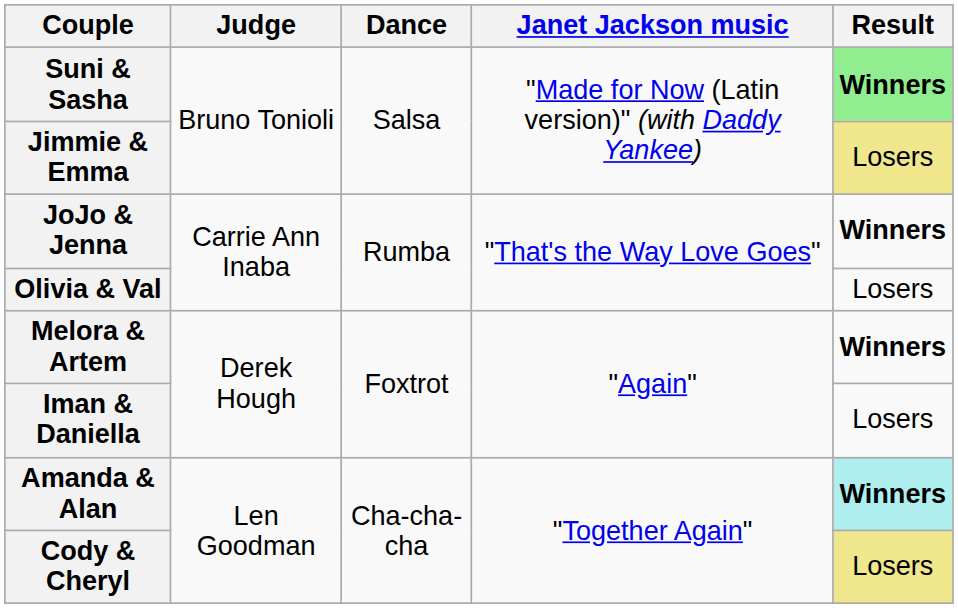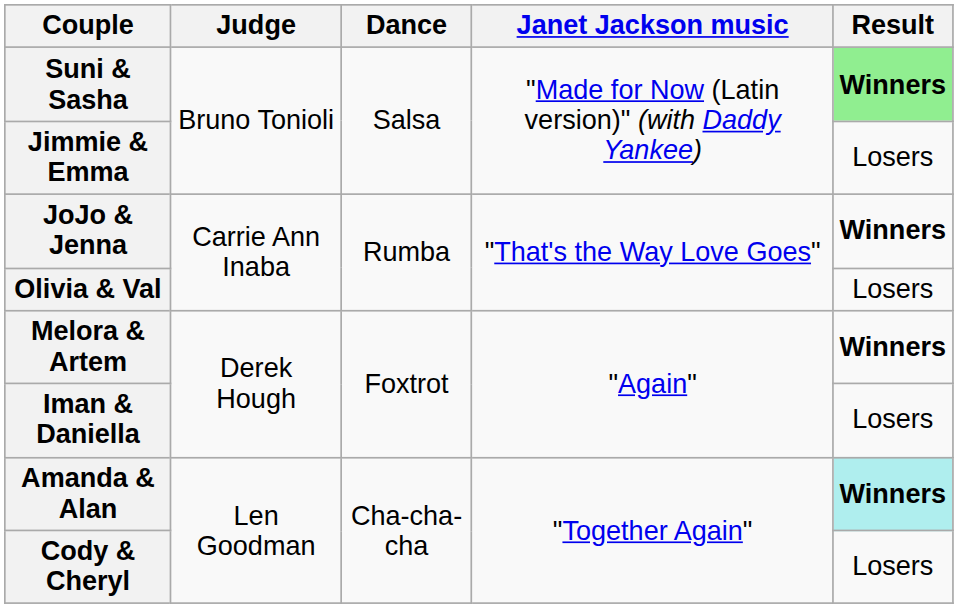(893, 157) khaki background -> (893, 157) no background
(893, 566) khaki background -> (893, 566) no background
